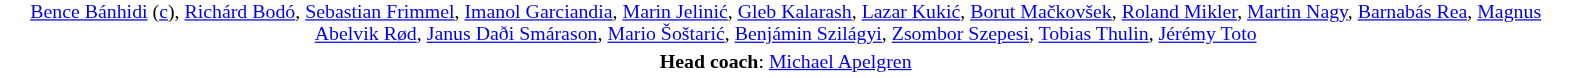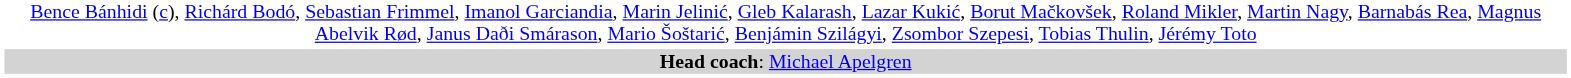(786, 61) no background -> (786, 61) lightgrey background
